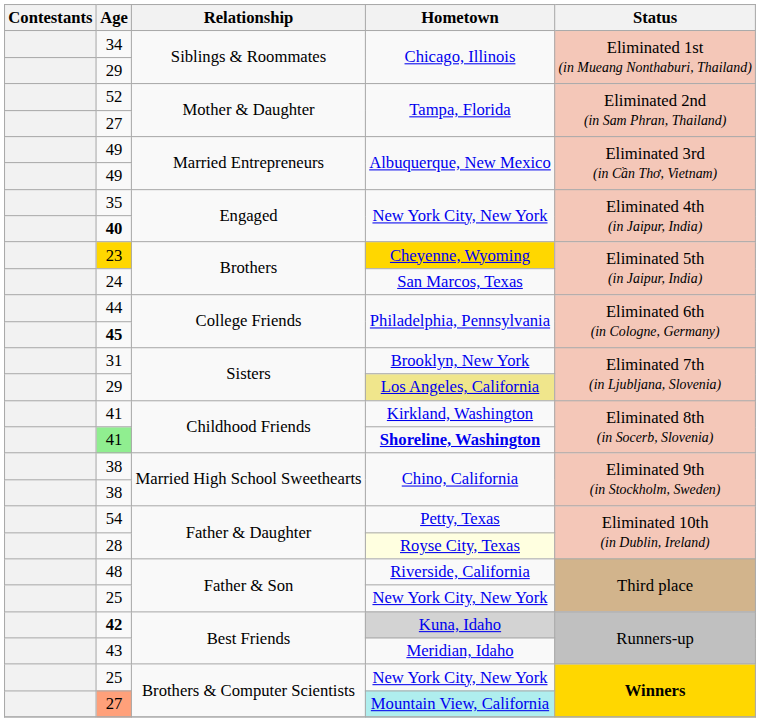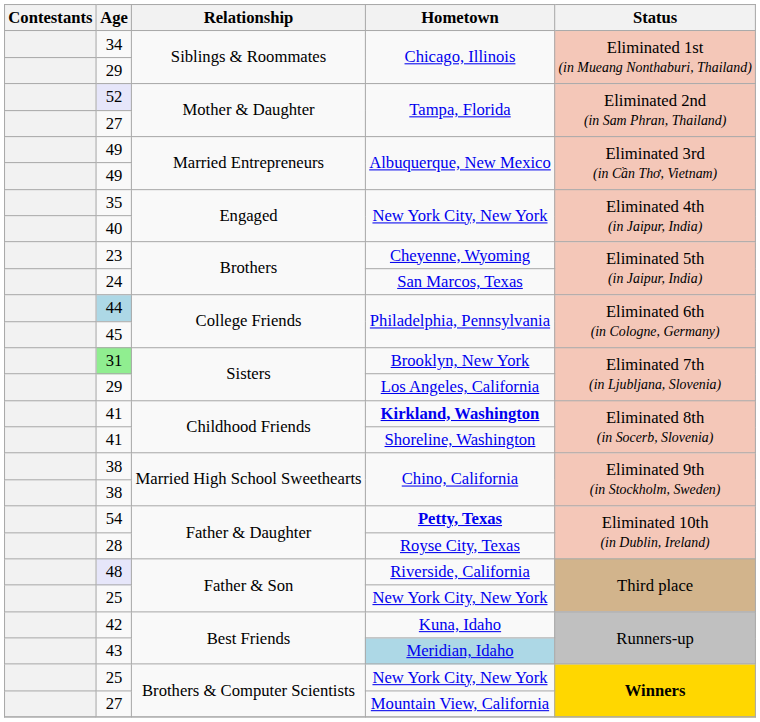(114, 96) no background -> (114, 96) lavender background
(114, 228) bold -> (114, 228) normal
(114, 255) gold background -> (114, 255) no background
(460, 255) gold background -> (460, 255) no background
(114, 307) no background -> (114, 307) lightblue background
(114, 334) bold -> (114, 334) normal
(114, 360) no background -> (114, 360) lightgreen background
(460, 387) khaki background -> (460, 387) no background
(460, 413) normal -> (460, 413) bold
(114, 439) lightgreen background -> (114, 439) no background
(460, 439) bold -> (460, 439) normal
(460, 519) normal -> (460, 519) bold
(460, 545) lightyellow background -> (460, 545) no background
(114, 571) no background -> (114, 571) lavender background
(114, 624) bold -> (114, 624) normal
(460, 624) lightgrey background -> (460, 624) no background
(460, 651) no background -> (460, 651) lightblue background
(114, 703) lightsalmon background -> (114, 703) no background
(460, 703) paleturquoise background -> (460, 703) no background
